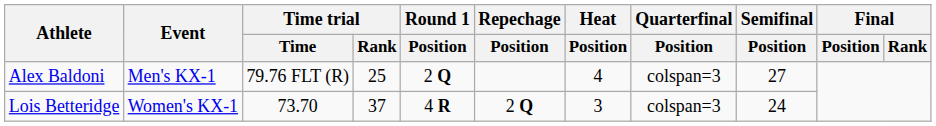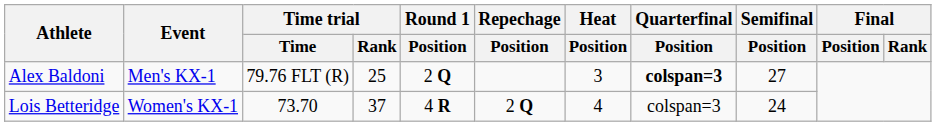(598, 76) 4 -> (598, 76) 3
(684, 76) normal -> (684, 76) bold
(598, 106) 3 -> (598, 106) 4
